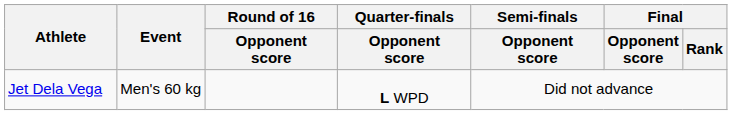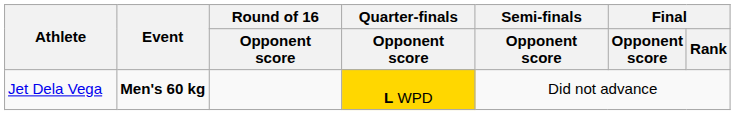(161, 90) normal -> (163, 90) bold
(404, 98) no background -> (408, 98) gold background
